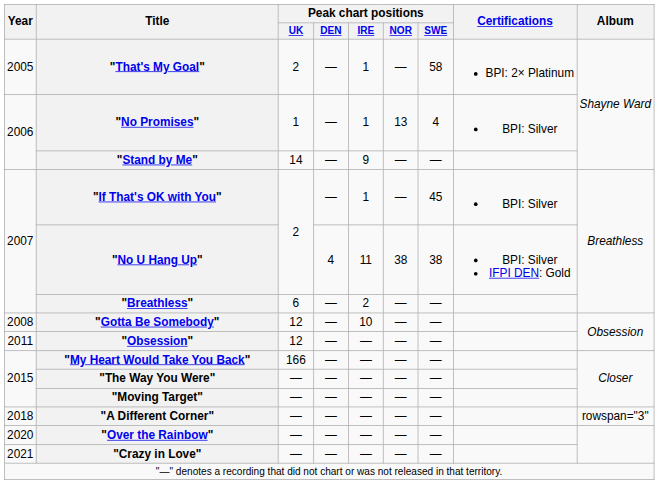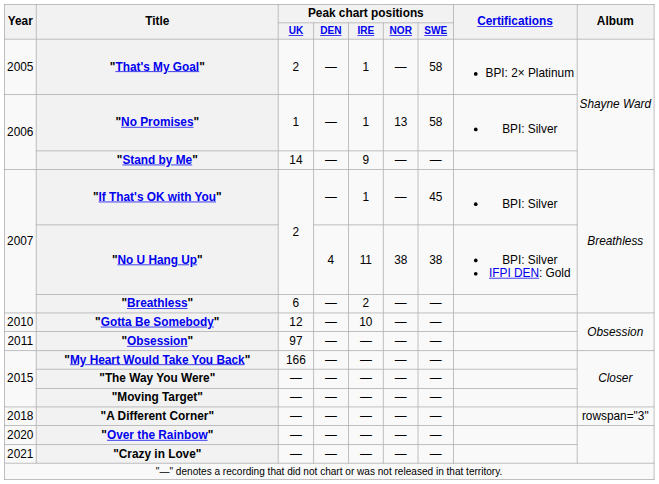(436, 122) 4 -> (436, 122) 58
(20, 322) 2008 -> (20, 322) 2010
(296, 341) 12 -> (296, 341) 97
